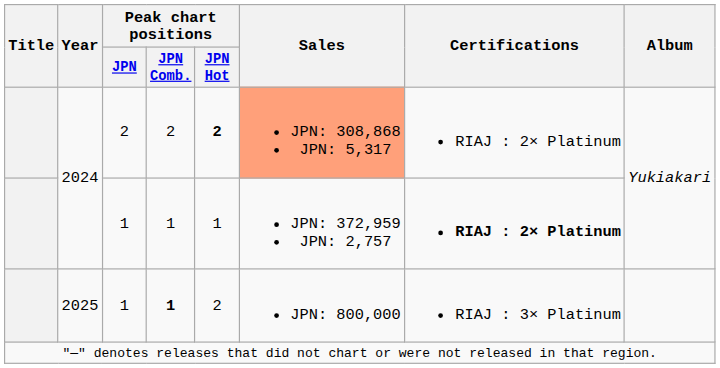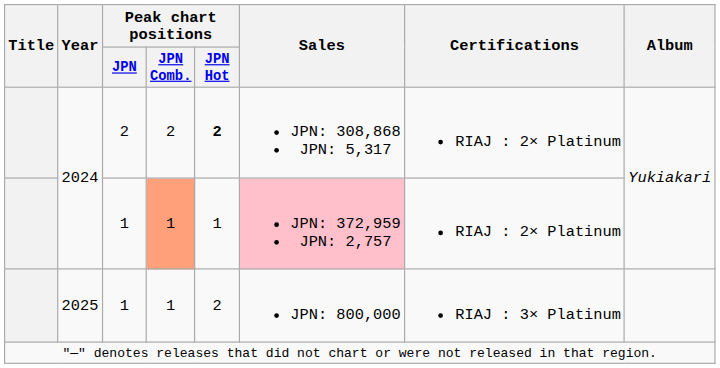(322, 141) lightsalmon background -> (322, 141) no background
(171, 224) no background -> (171, 224) lightsalmon background
(322, 232) no background -> (322, 232) pink background
(514, 232) bold -> (514, 232) normal
(171, 306) bold -> (171, 306) normal
